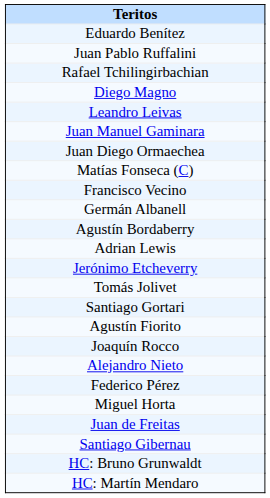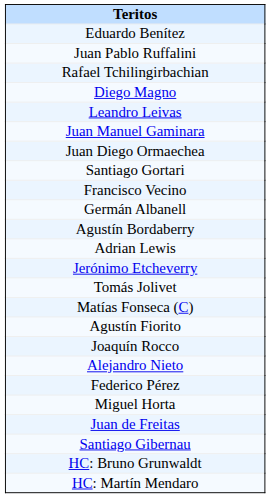(135, 170) Matías Fonseca (C) -> (135, 170) Santiago Gortari
(135, 307) Santiago Gortari -> (135, 307) Matías Fonseca (C)
